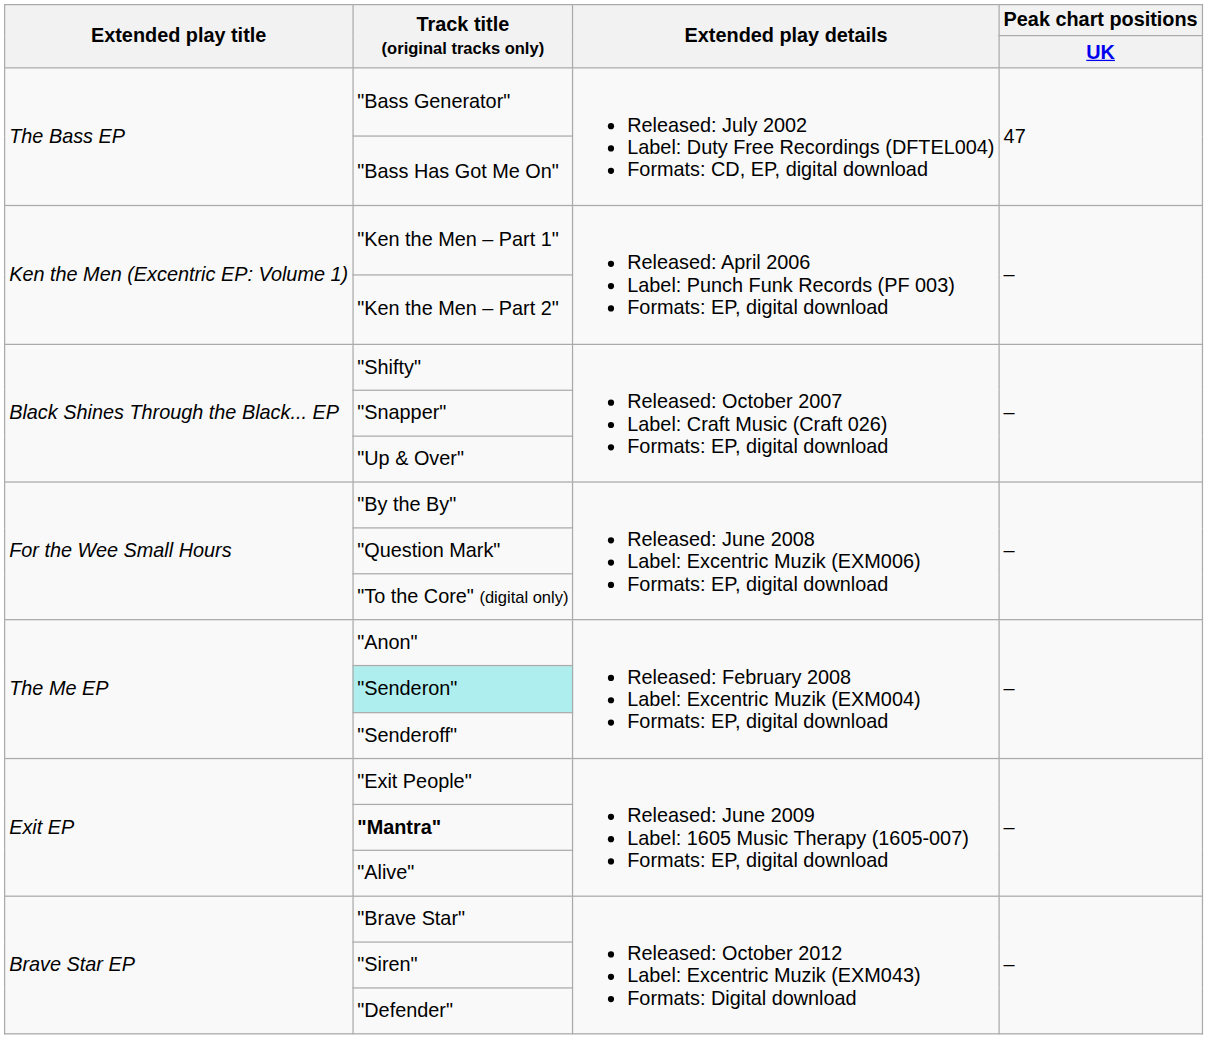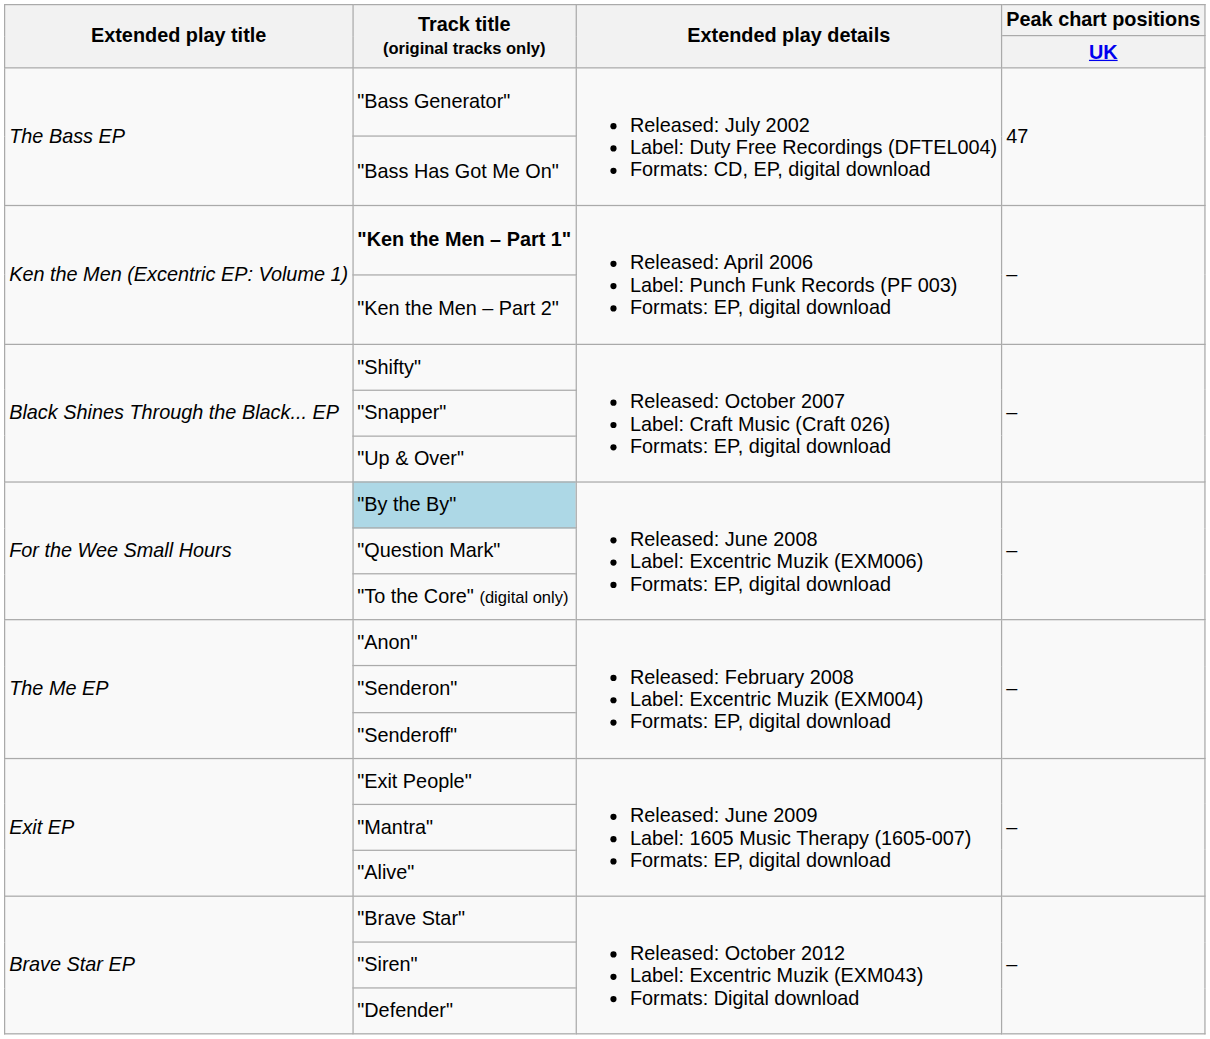(458, 240) normal -> (464, 240) bold
(407, 504) no background -> (407, 504) lightblue background
(407, 688) paleturquoise background -> (407, 688) no background
(399, 827) bold -> (395, 827) normal
